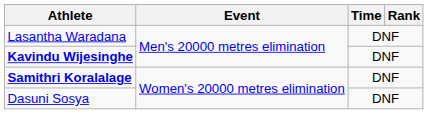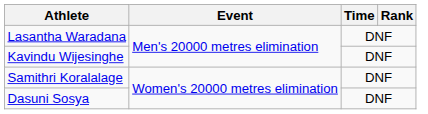(70, 57) bold -> (66, 57) normal
(70, 78) bold -> (65, 78) normal
